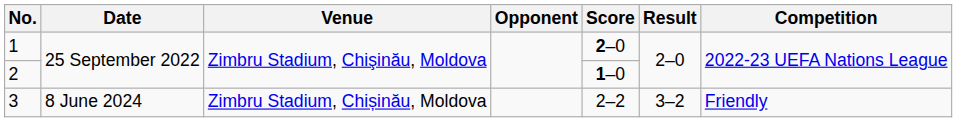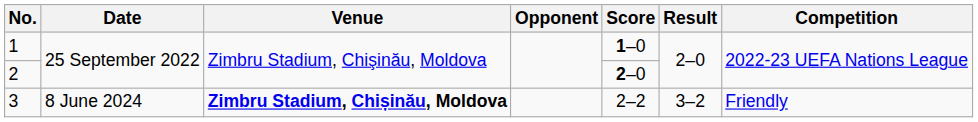(610, 46) 2–0 -> (631, 46) 1–0
(610, 74) 1–0 -> (631, 74) 2–0
(347, 102) normal -> (357, 102) bold
